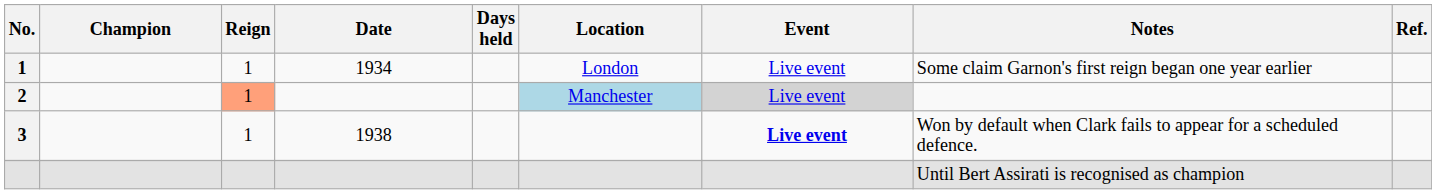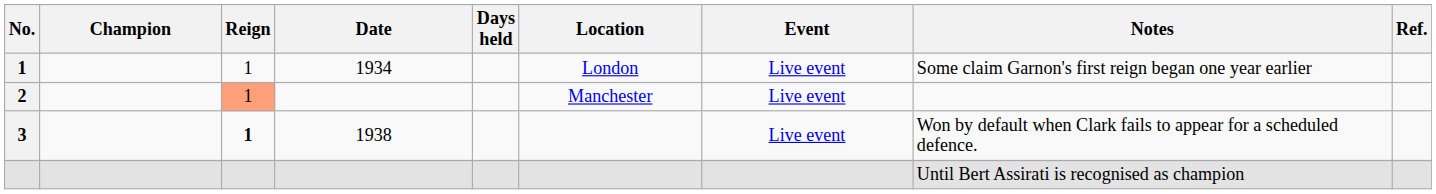(610, 96) lightblue background -> (610, 96) no background
(807, 96) lightgrey background -> (807, 96) no background
(248, 135) normal -> (248, 135) bold
(807, 135) bold -> (807, 135) normal
